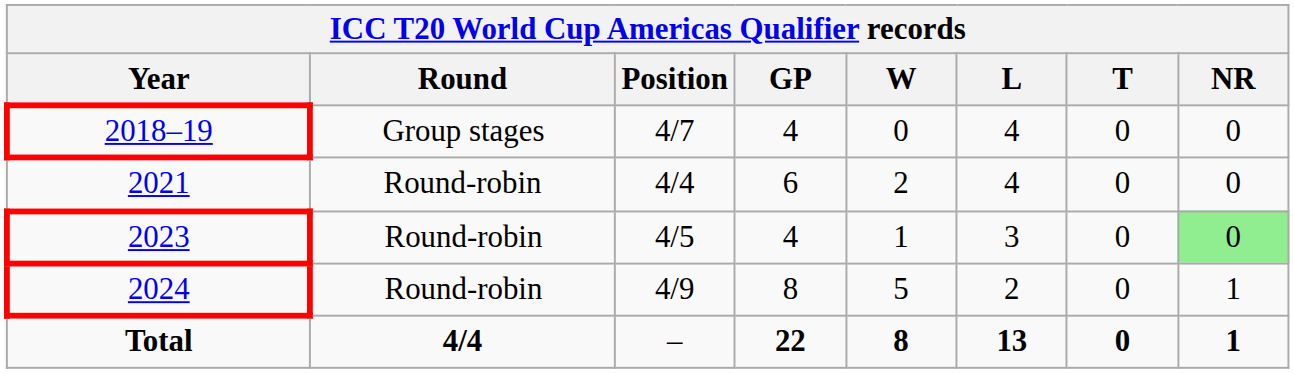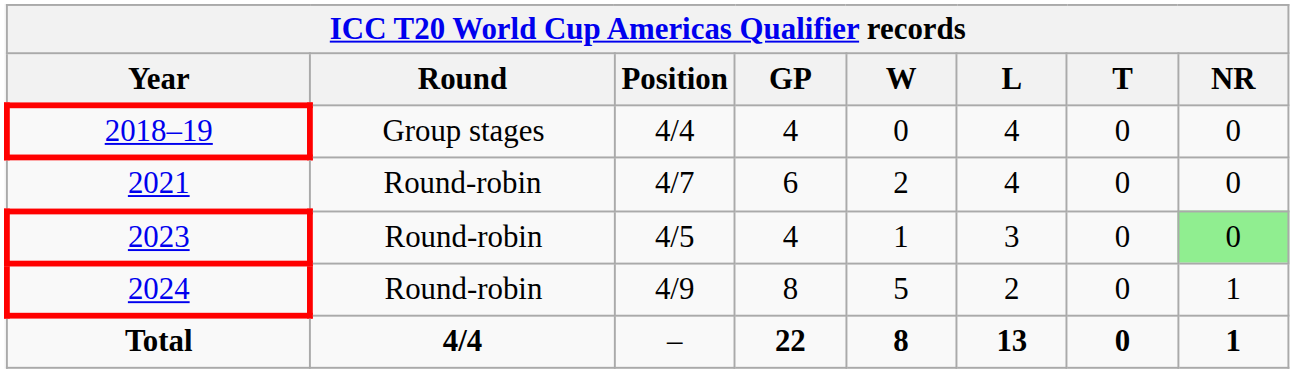(675, 130) 4/7 -> (675, 130) 4/4
(675, 183) 4/4 -> (675, 183) 4/7
